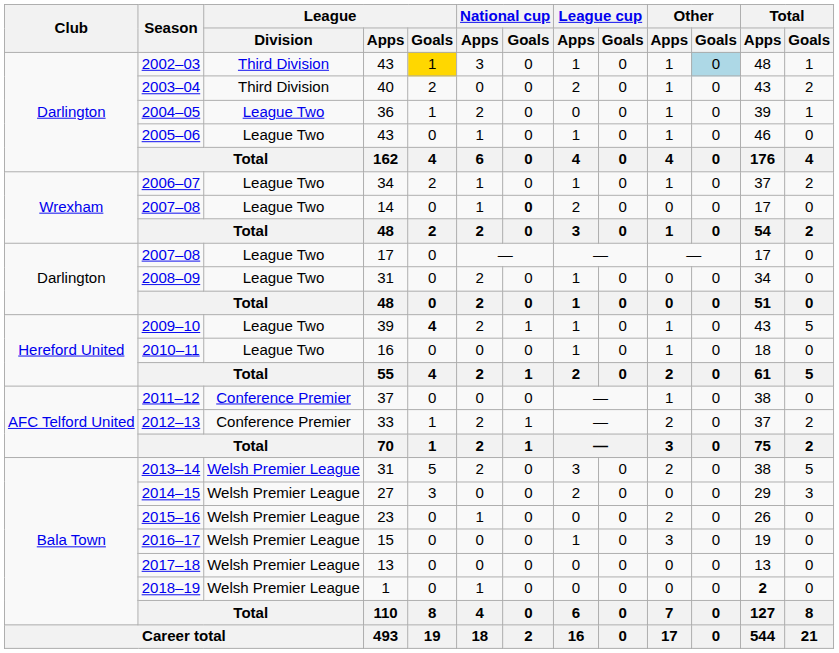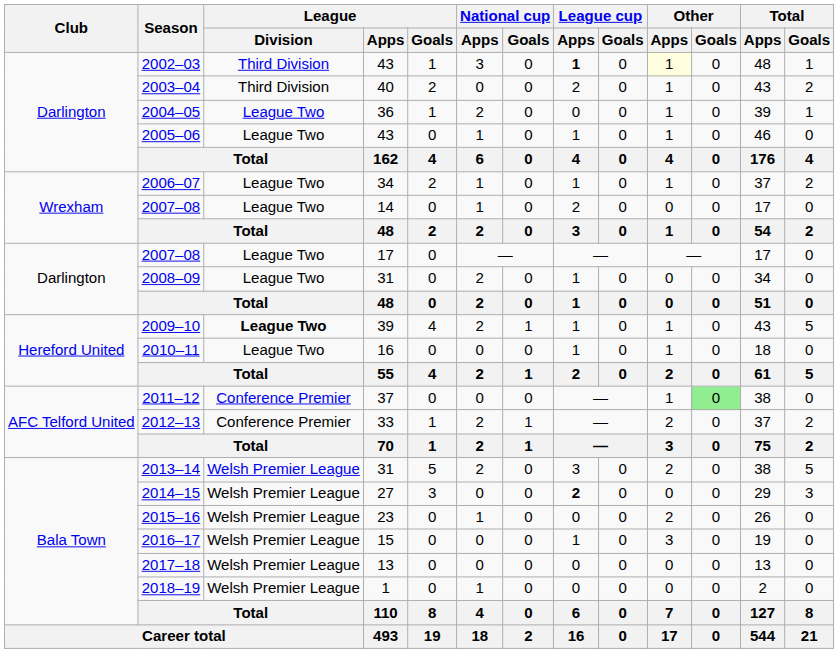(432, 64) gold background -> (432, 64) no background
(576, 64) normal -> (576, 64) bold
(669, 64) no background -> (669, 64) lightyellow background
(716, 64) lightblue background -> (716, 64) no background
(528, 207) bold -> (528, 207) normal
(283, 326) normal -> (283, 326) bold
(432, 326) bold -> (432, 326) normal
(716, 398) no background -> (716, 398) lightgreen background
(576, 493) normal -> (576, 493) bold
(763, 588) bold -> (763, 588) normal
